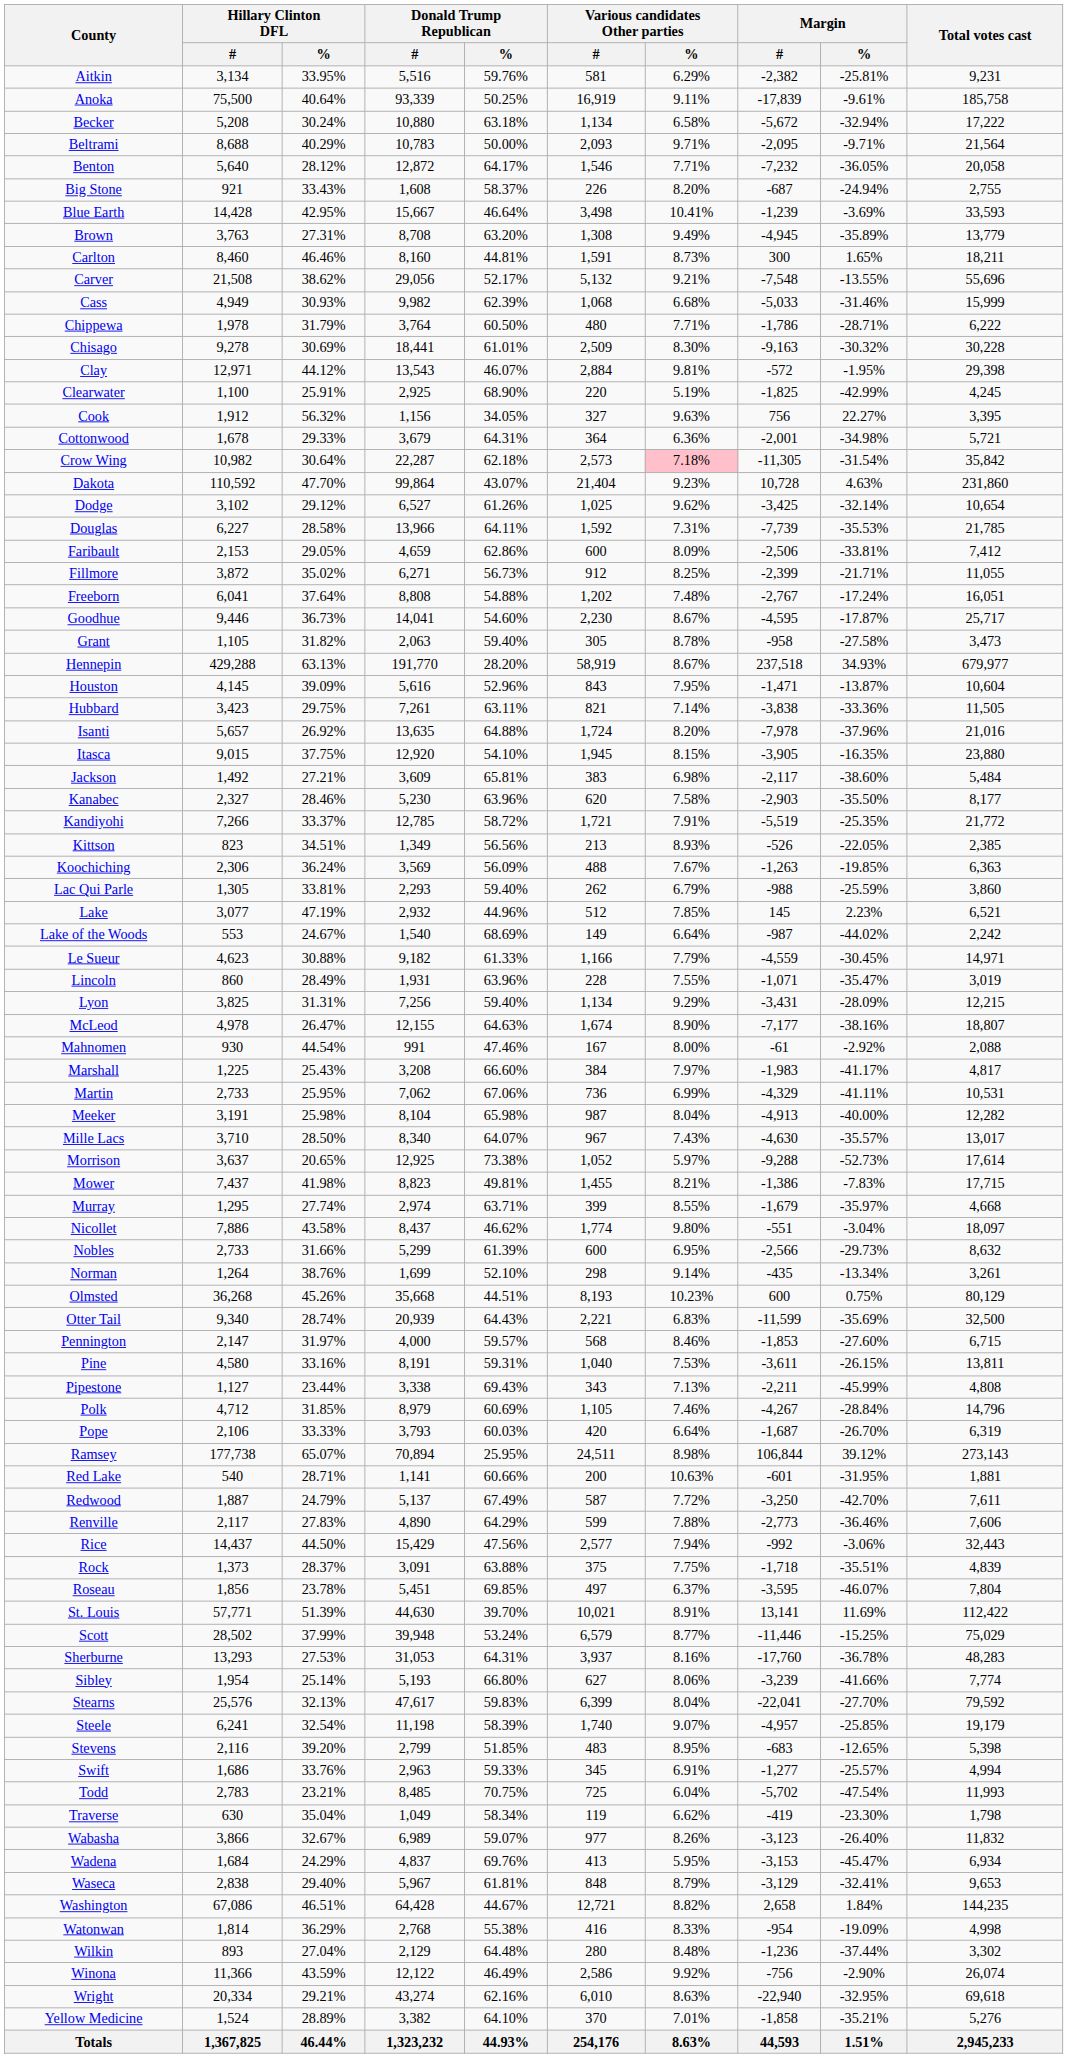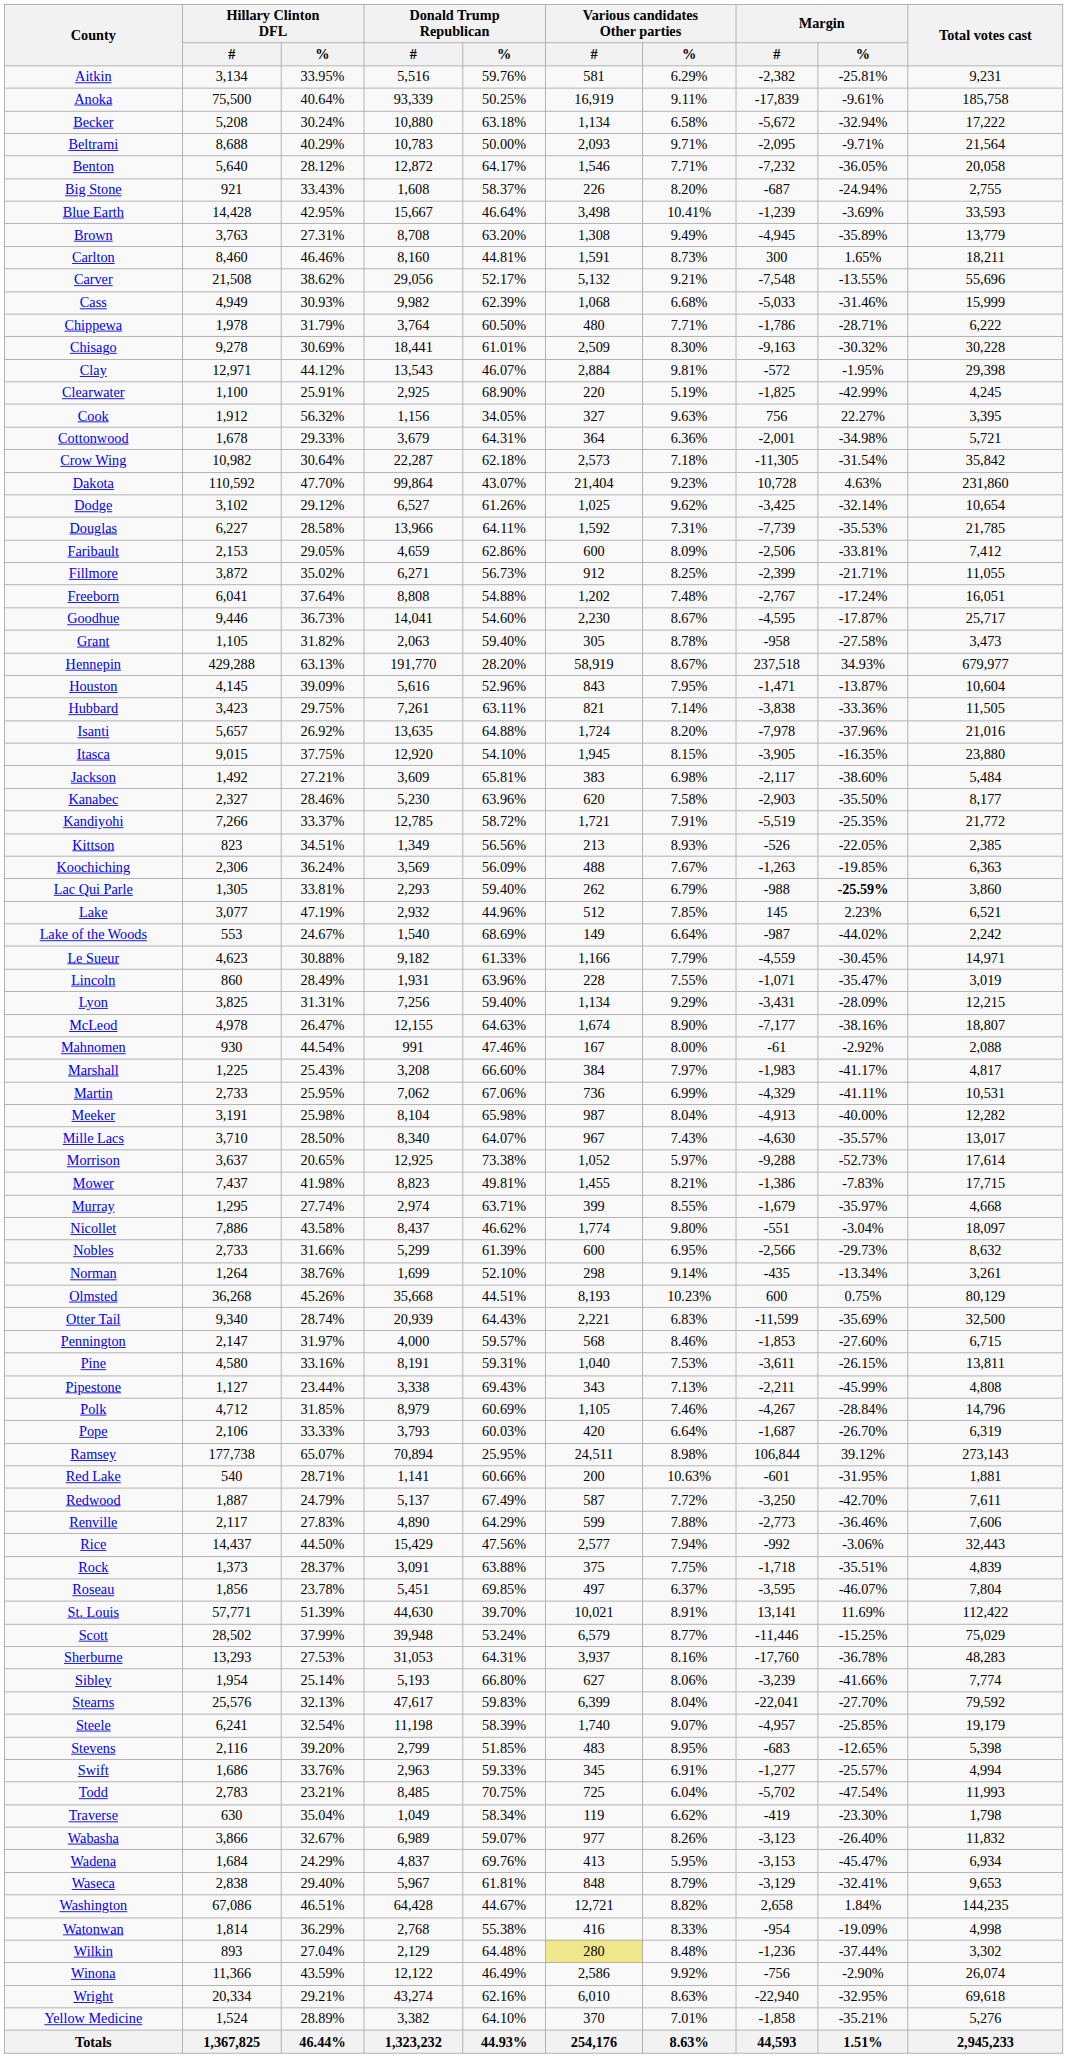(691, 460) pink background -> (689, 460) no background
(864, 889) normal -> (863, 889) bold
(596, 1951) no background -> (594, 1951) khaki background
